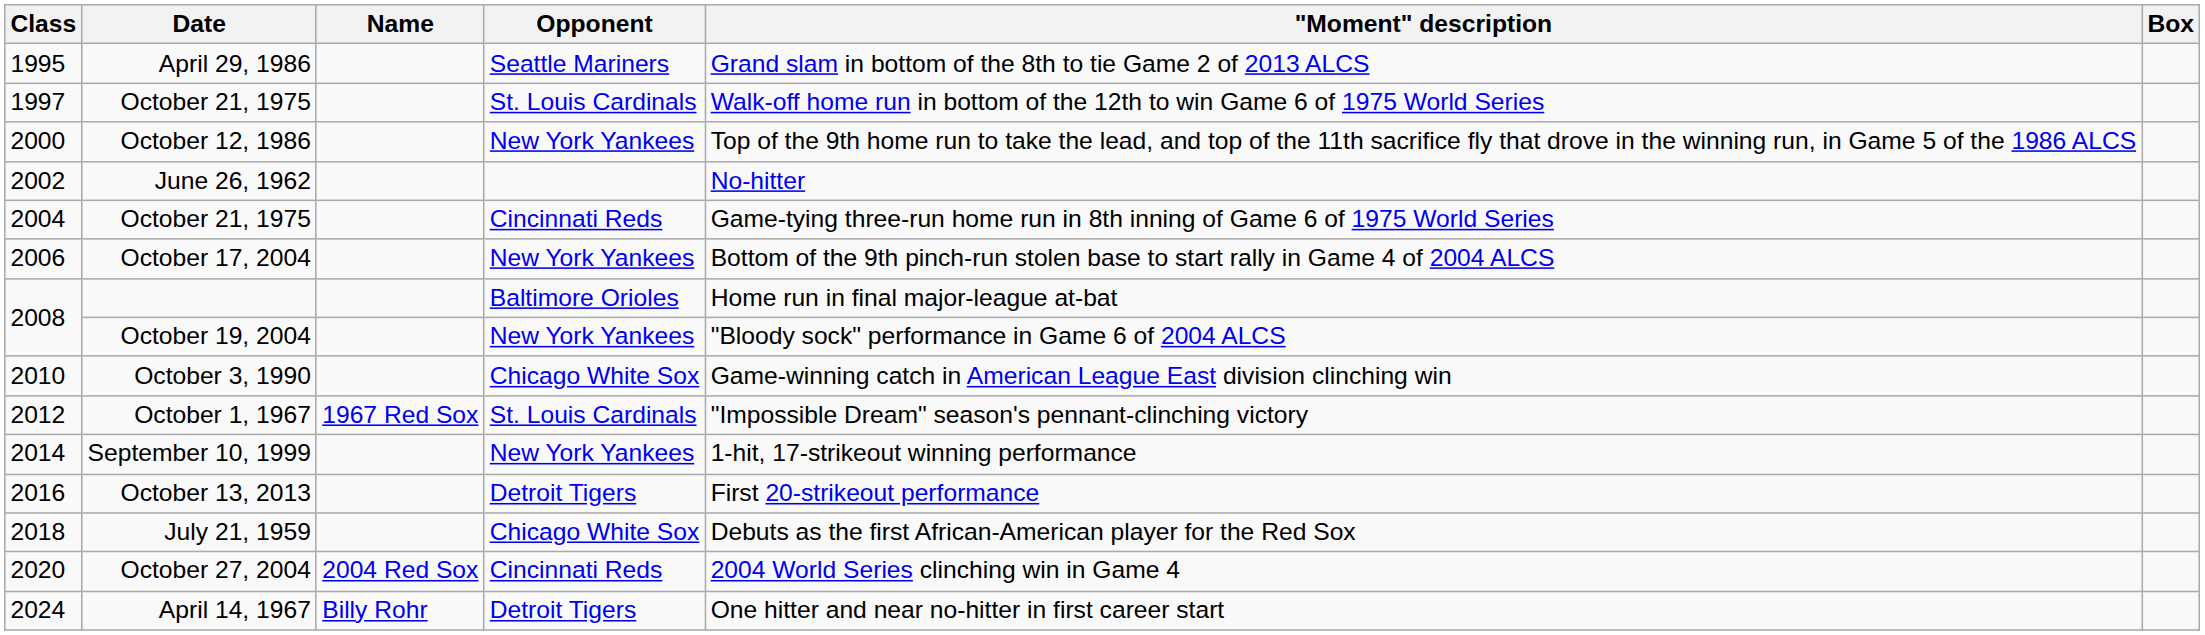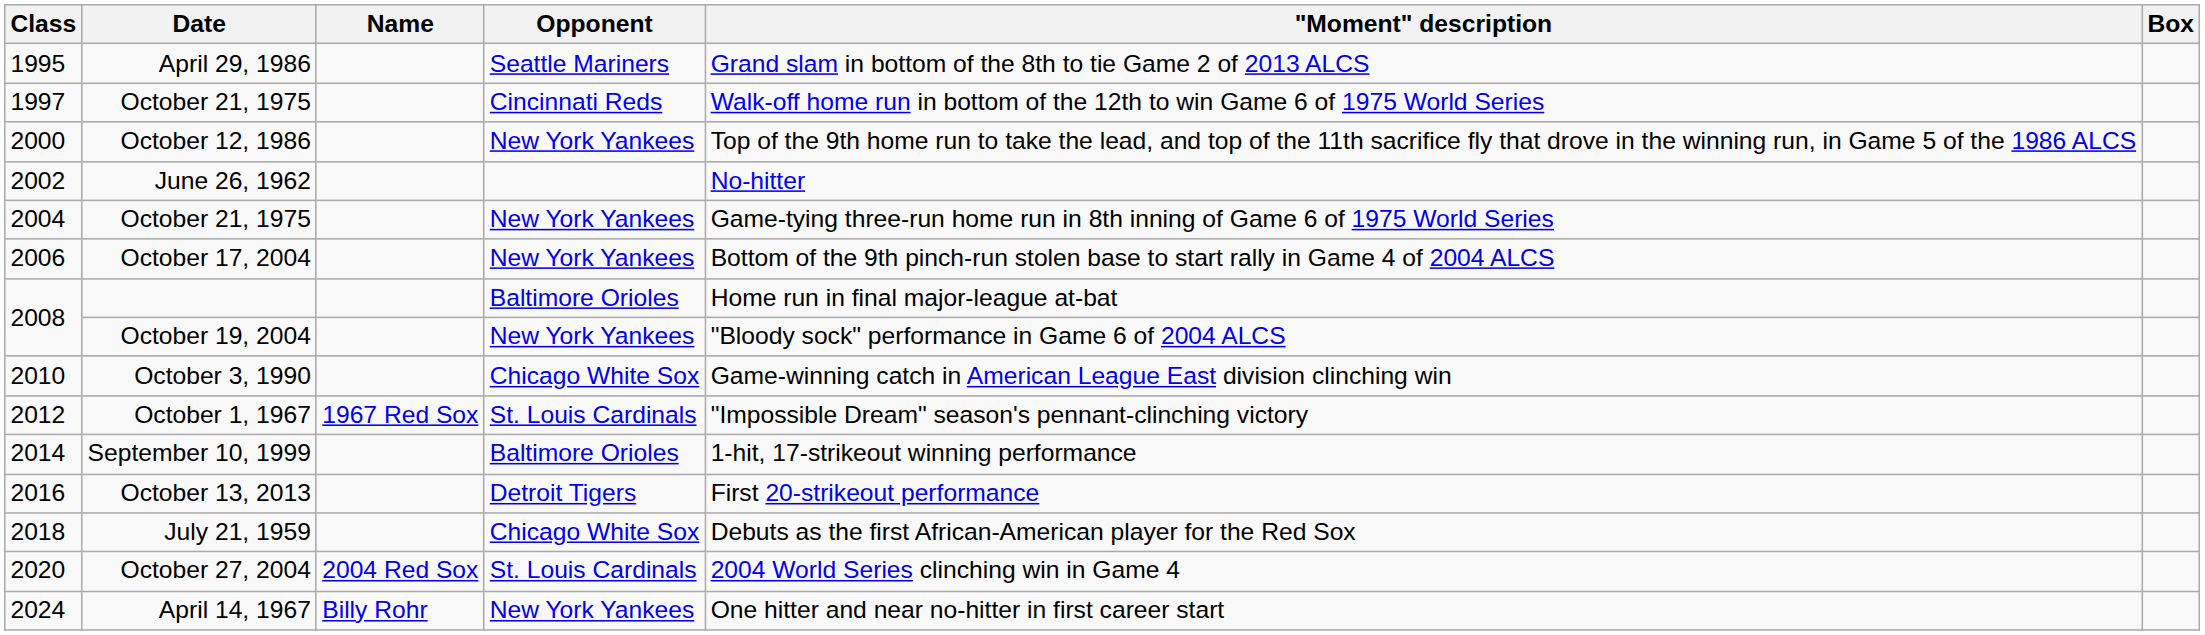(593, 102) St. Louis Cardinals -> (576, 102) Cincinnati Reds
(576, 219) Cincinnati Reds -> (592, 219) New York Yankees
(592, 453) New York Yankees -> (584, 453) Baltimore Orioles
(576, 571) Cincinnati Reds -> (593, 571) St. Louis Cardinals
(563, 610) Detroit Tigers -> (592, 610) New York Yankees
